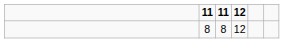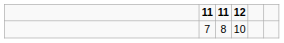(207, 29) 8 -> (207, 29) 7
(240, 29) 12 -> (240, 29) 10
